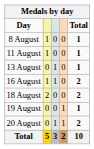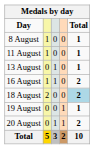(79, 95) no background -> (79, 95) lightblue background
